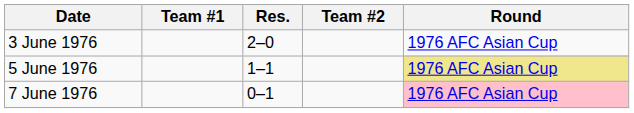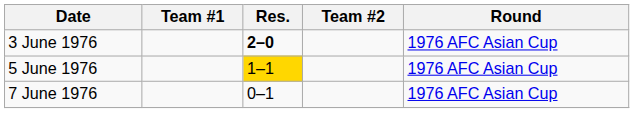(260, 42) normal -> (260, 42) bold
(260, 68) no background -> (260, 68) gold background
(483, 68) khaki background -> (483, 68) no background
(483, 94) pink background -> (483, 94) no background
